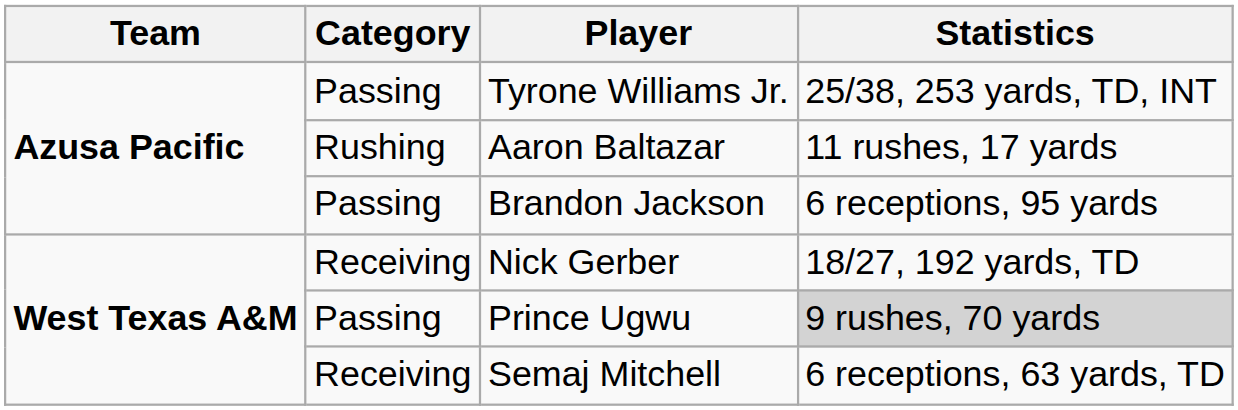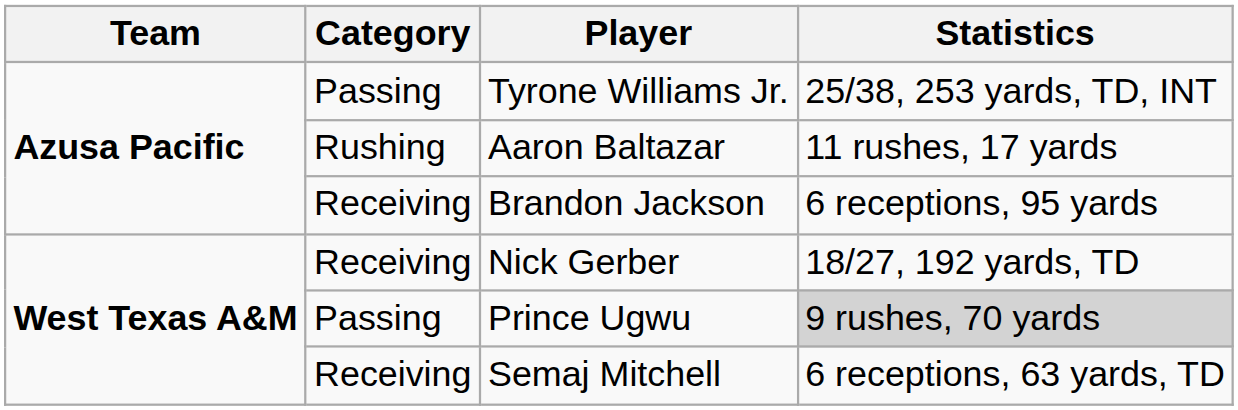(378, 204) Passing -> (393, 204) Receiving
